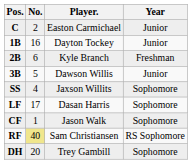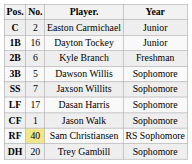(155, 74) Junior -> (155, 74) Sophomore
(35, 89) 4 -> (35, 89) 7
